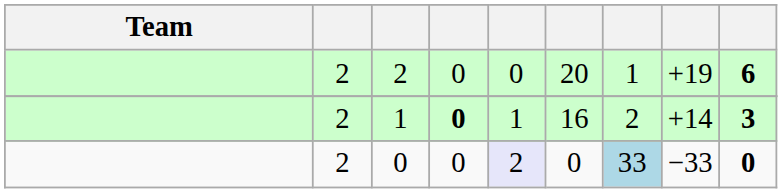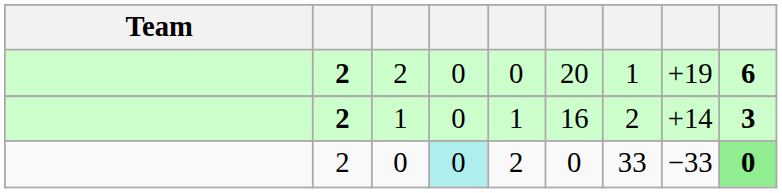(342, 72) normal -> (342, 72) bold
(342, 118) normal -> (342, 118) bold
(458, 118) bold -> (458, 118) normal
(458, 163) no background -> (458, 163) paleturquoise background
(516, 163) lavender background -> (516, 163) no background
(632, 163) lightblue background -> (632, 163) no background
(748, 163) no background -> (748, 163) lightgreen background
